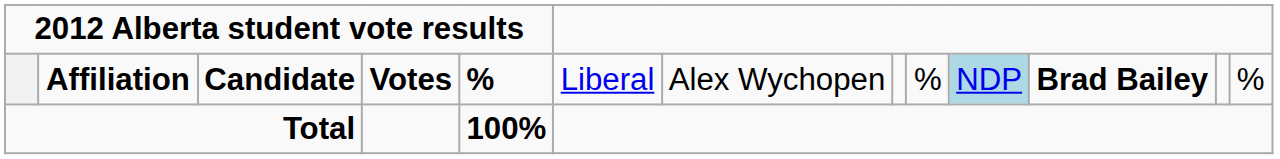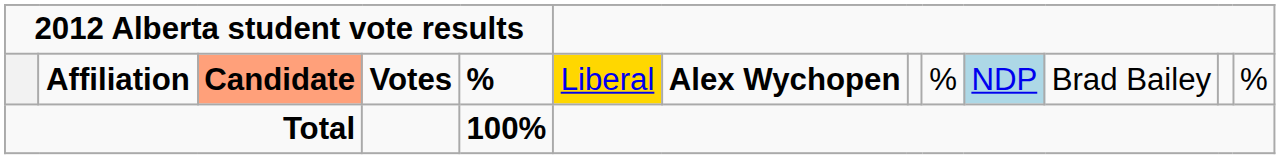(280, 78) no background -> (280, 78) lightsalmon background
(608, 78) no background -> (608, 78) gold background
(777, 78) normal -> (785, 78) bold
(1122, 78) bold -> (1131, 78) normal
